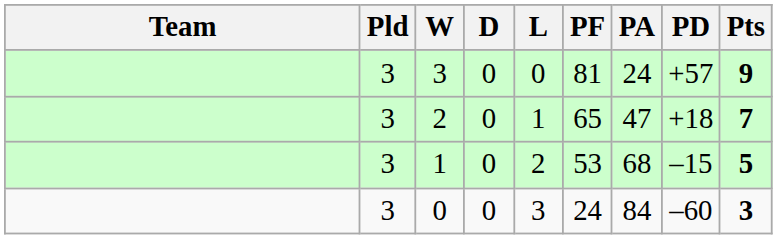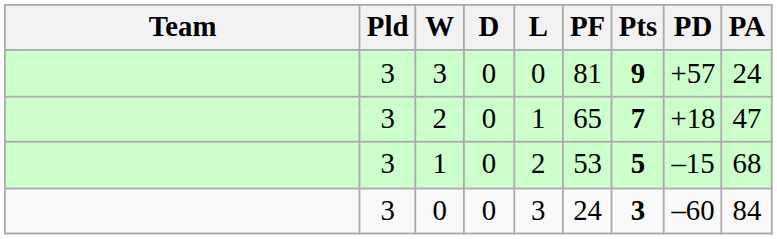columns swapped: (637, 27) <-> (746, 27)
